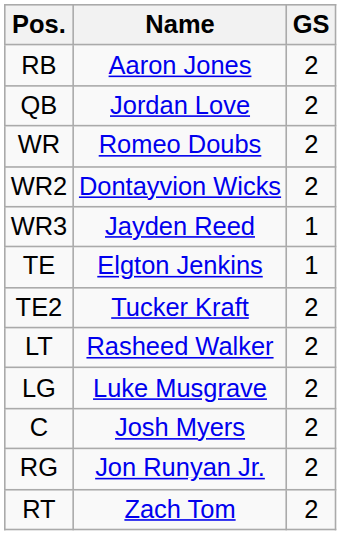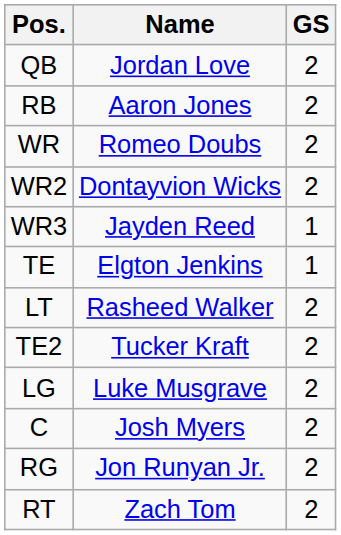rows swapped: (39, 105) <-> (39, 65)
rows swapped: (39, 307) <-> (39, 347)
